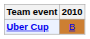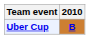(72, 27) normal -> (72, 27) bold
